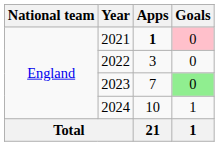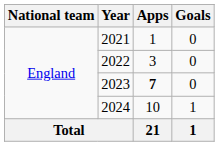(153, 38) bold -> (153, 38) normal
(193, 38) pink background -> (193, 38) no background
(153, 84) normal -> (153, 84) bold
(193, 84) lightgreen background -> (193, 84) no background
